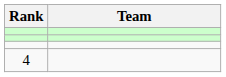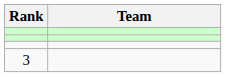(26, 59) 4 -> (26, 59) 3
